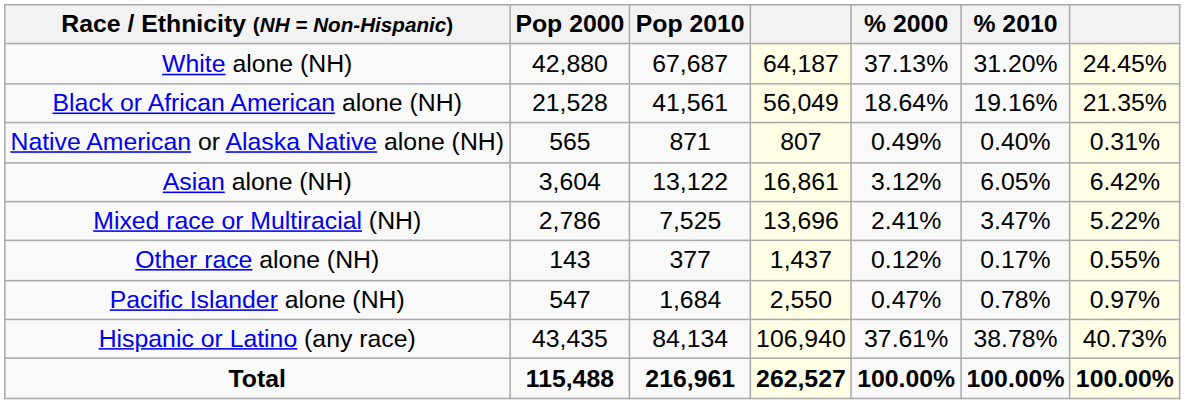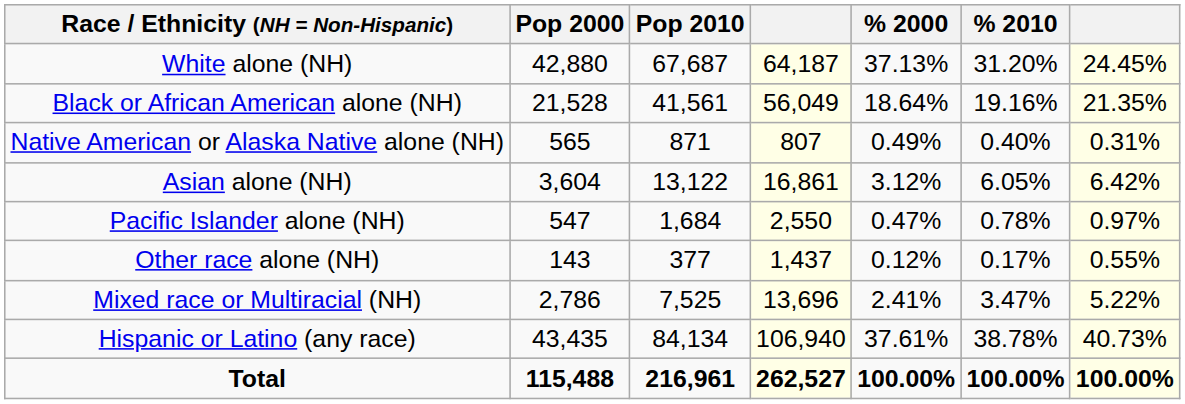rows swapped: (257, 299) <-> (257, 220)
